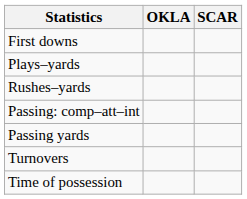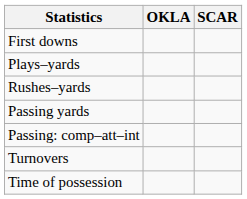rows swapped: (49, 135) <-> (74, 111)
